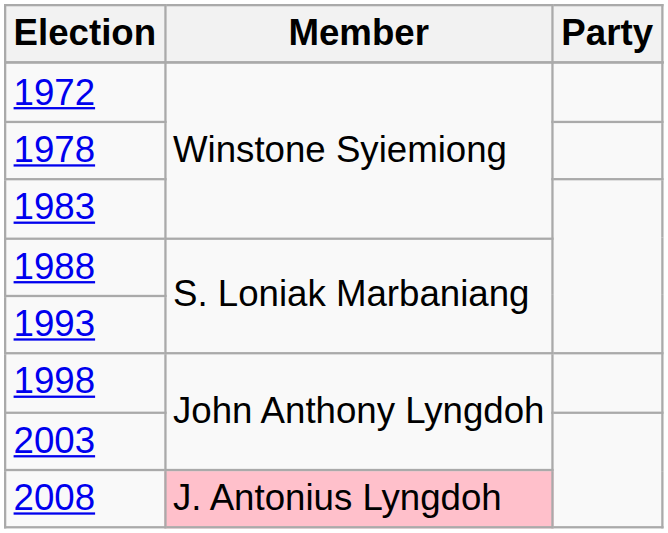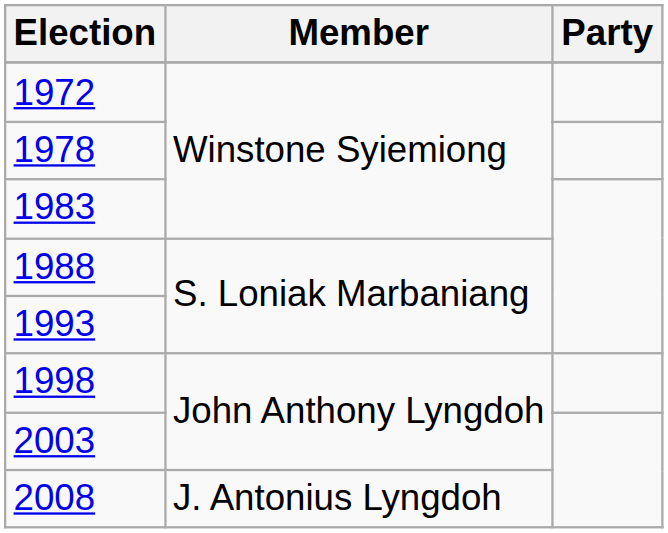(337, 498) pink background -> (337, 498) no background
